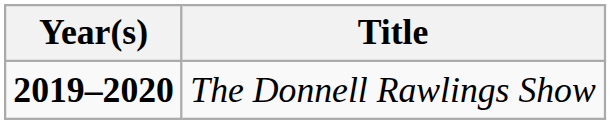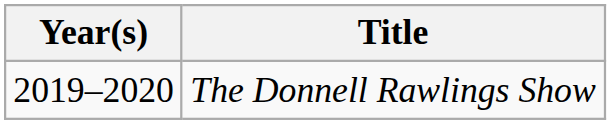(94, 89) bold -> (94, 89) normal
